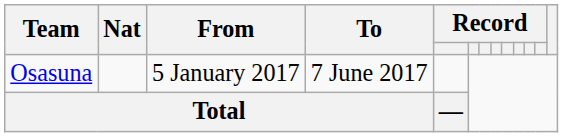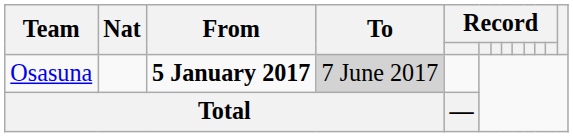(226, 73) normal -> (231, 73) bold
(369, 73) no background -> (380, 73) lightgrey background
